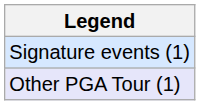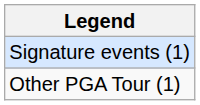(95, 84) lavender background -> (95, 84) no background
